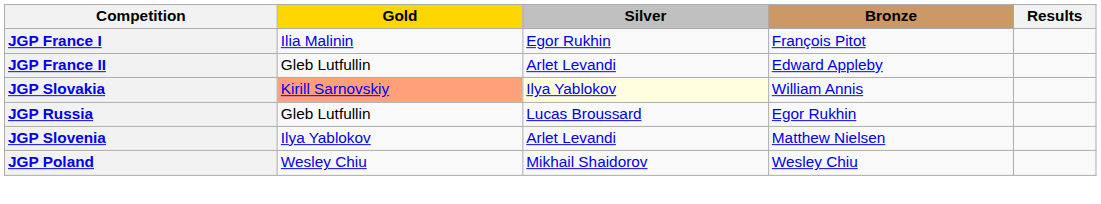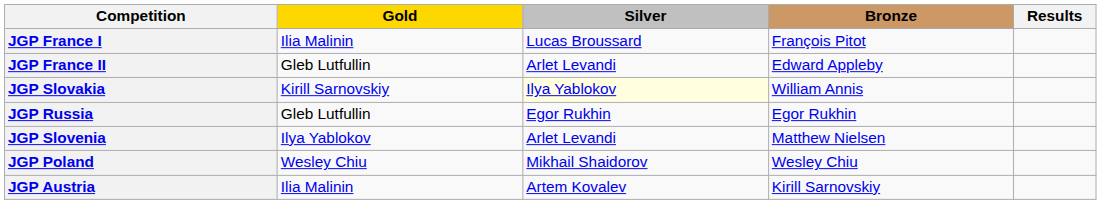(569, 41) Egor Rukhin -> (584, 41) Lucas Broussard
(335, 89) lightsalmon background -> (335, 89) no background
(584, 114) Lucas Broussard -> (569, 114) Egor Rukhin
+ row: (52, 187)
